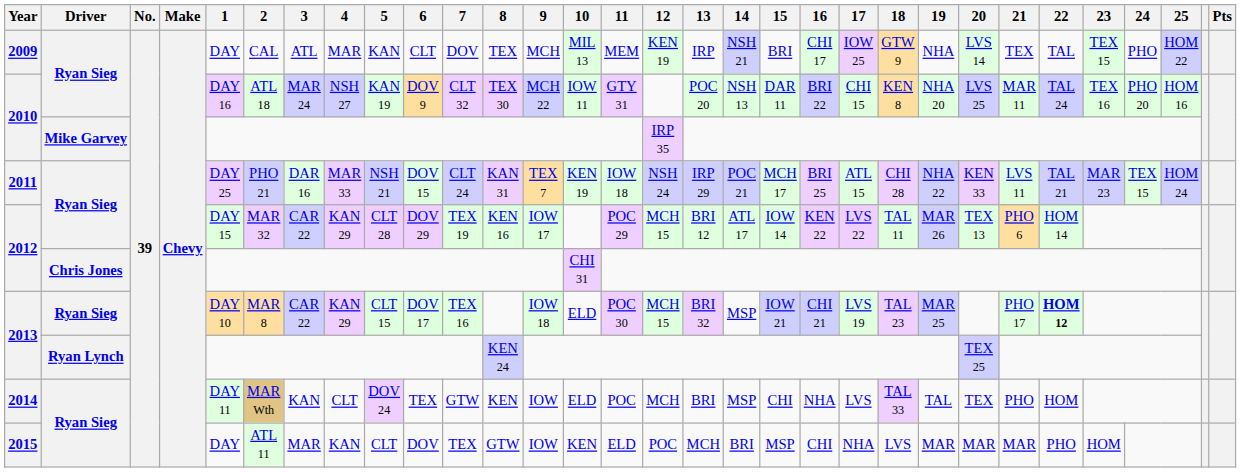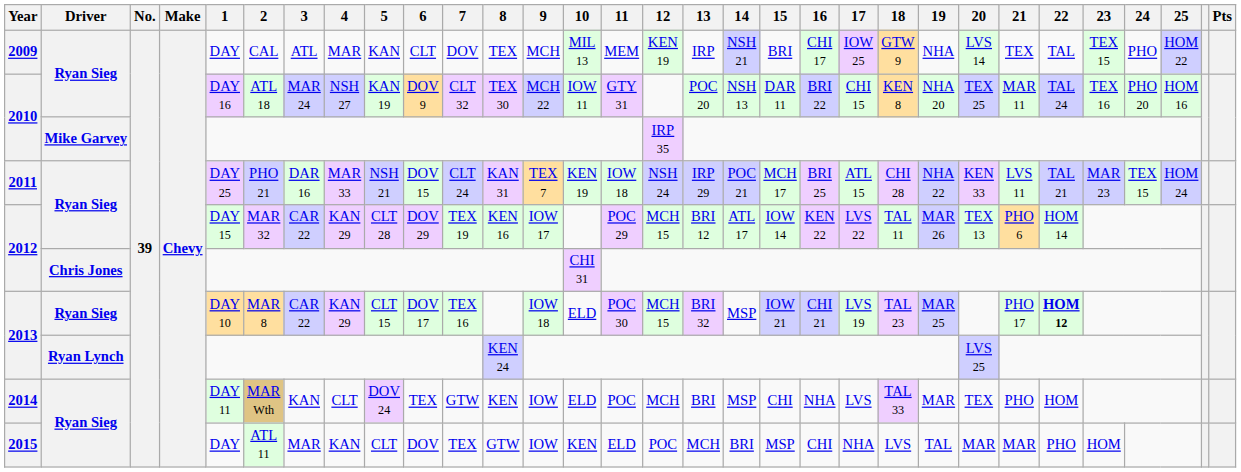(979, 94) LVS 25 -> (979, 94) TEX 25
(979, 356) TEX 25 -> (979, 356) LVS 25
(938, 400) TAL -> (938, 400) MAR
(938, 444) MAR -> (938, 444) TAL
